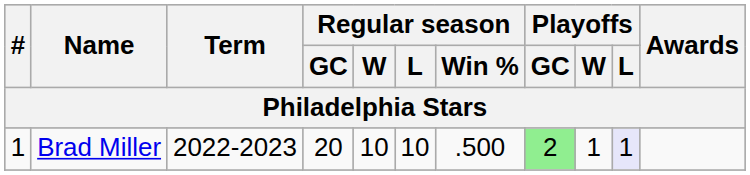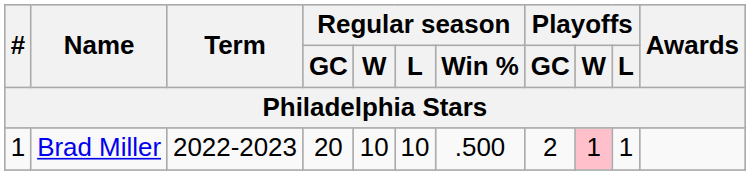(550, 148) lightgreen background -> (550, 148) no background
(594, 148) no background -> (594, 148) pink background
(626, 148) lavender background -> (626, 148) no background
